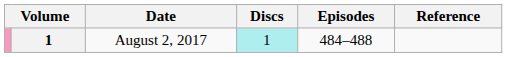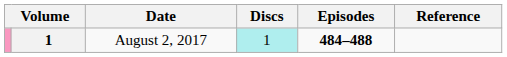(346, 40) normal -> (346, 40) bold
